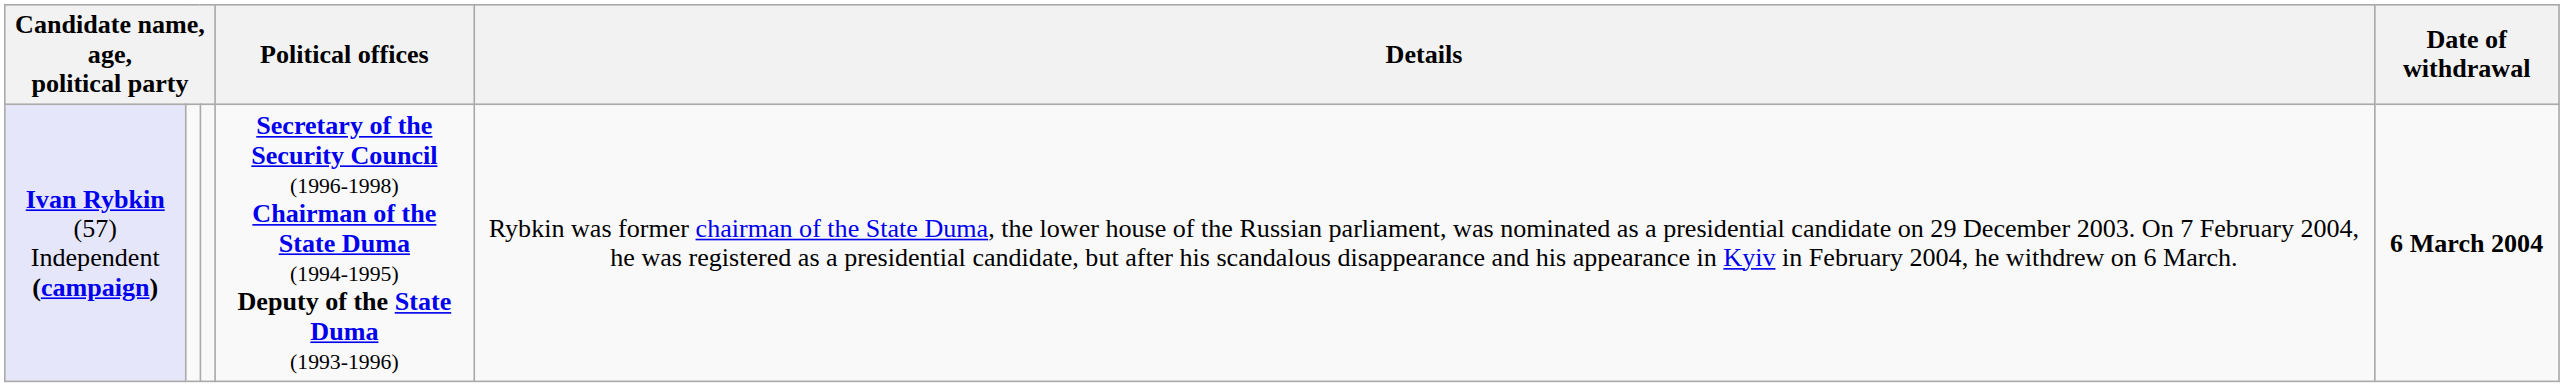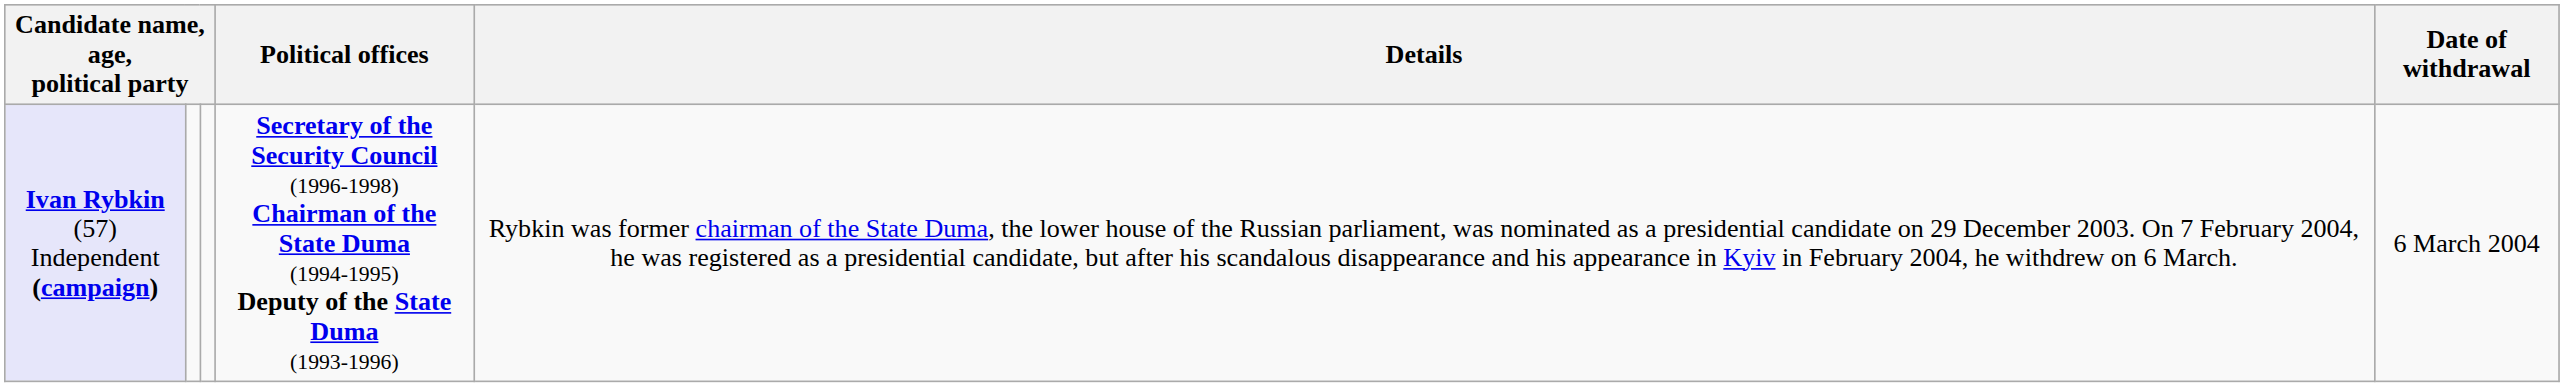(2467, 242) bold -> (2467, 242) normal
